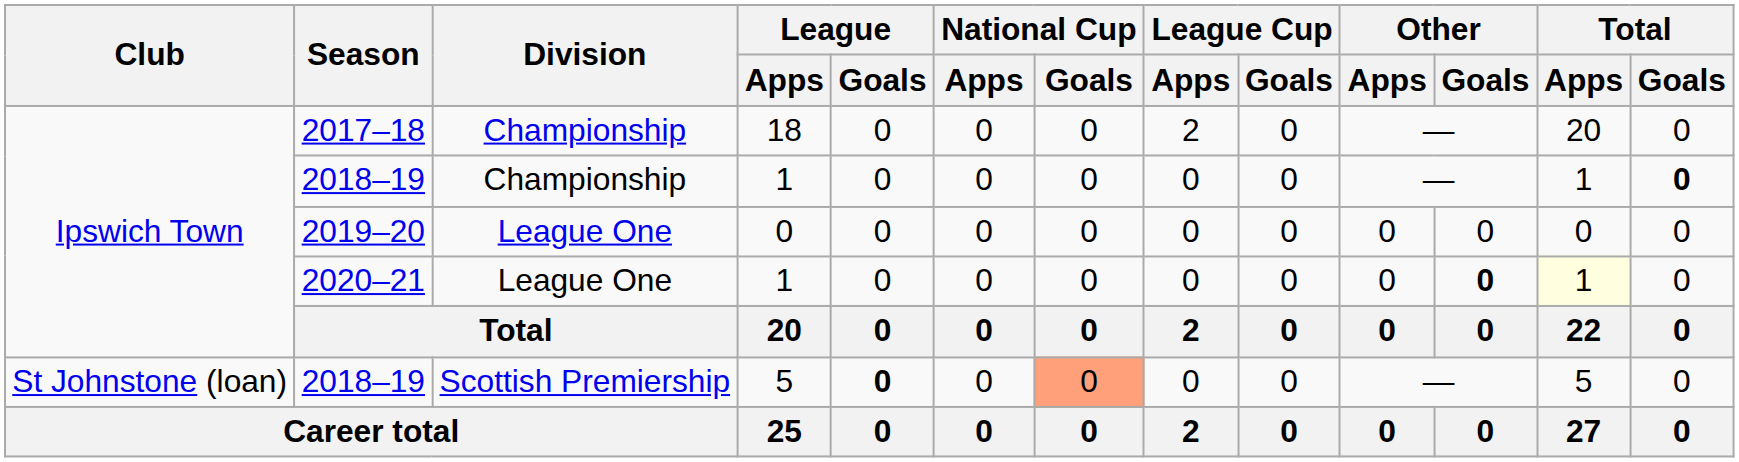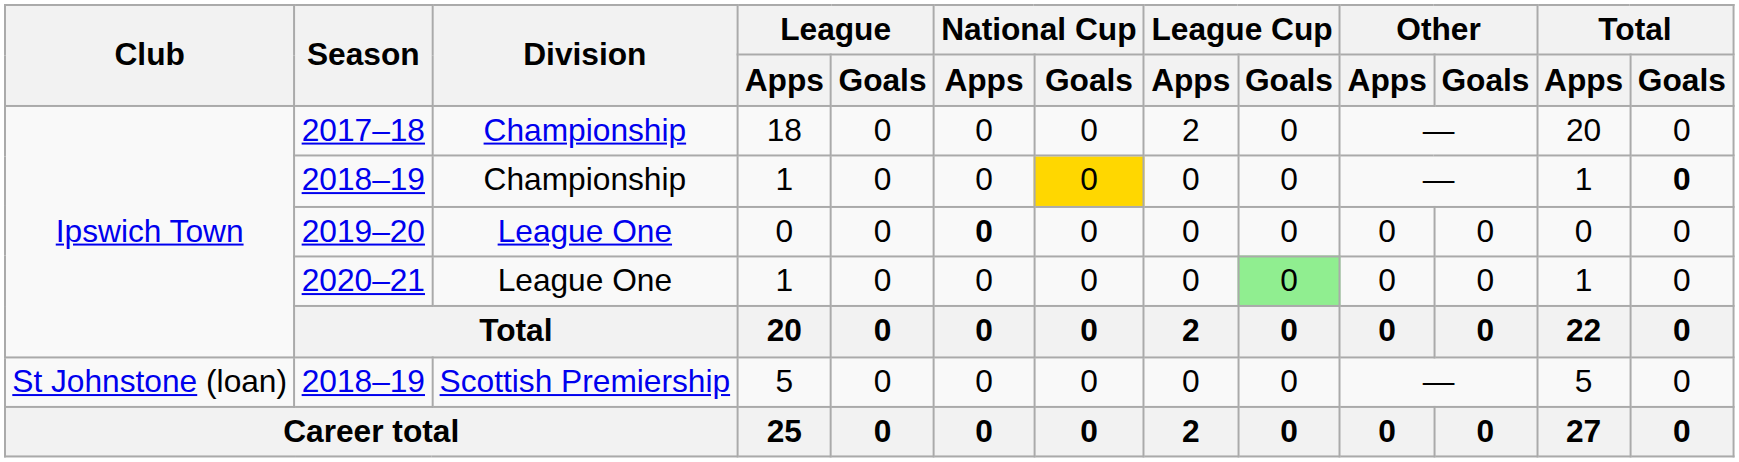(1089, 180) no background -> (1089, 180) gold background
(984, 230) normal -> (984, 230) bold
(1289, 280) no background -> (1289, 280) lightgreen background
(1485, 280) bold -> (1485, 280) normal
(1584, 280) lightyellow background -> (1584, 280) no background
(883, 381) bold -> (883, 381) normal
(1089, 381) lightsalmon background -> (1089, 381) no background
